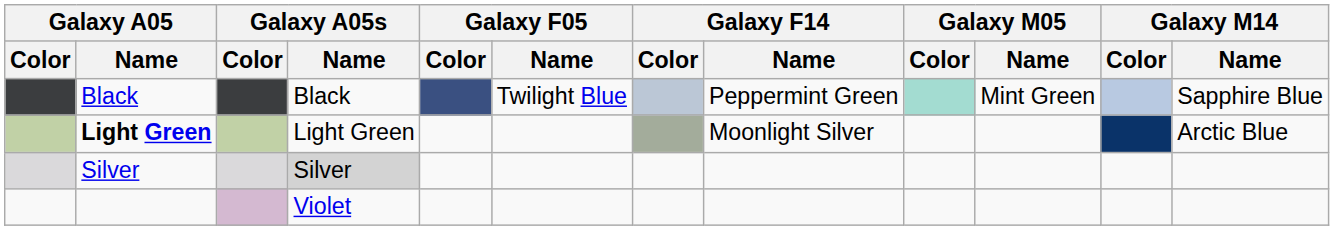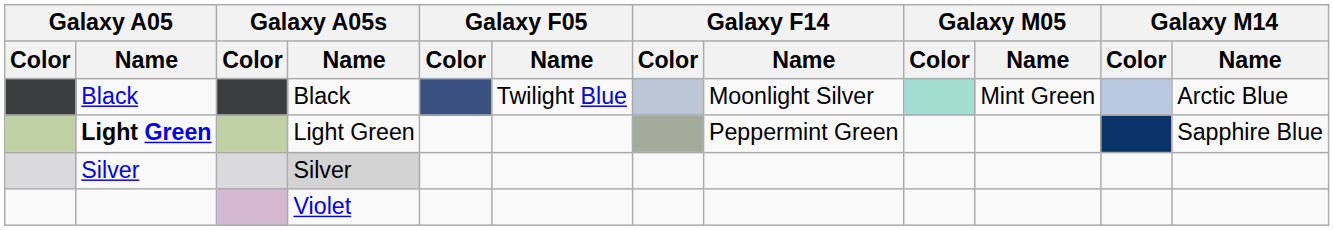(804, 96) Peppermint Green -> (791, 96) Moonlight Silver
(1250, 96) Sapphire Blue -> (1233, 96) Arctic Blue
(791, 133) Moonlight Silver -> (804, 133) Peppermint Green
(1233, 133) Arctic Blue -> (1250, 133) Sapphire Blue
